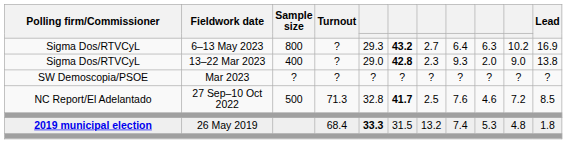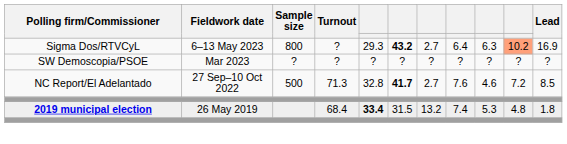(518, 46) no background -> (518, 46) lightsalmon background
- row: (93, 62)
(431, 99) 2.5 -> (431, 83) 2.7
(373, 126) 33.3 -> (373, 110) 33.4
